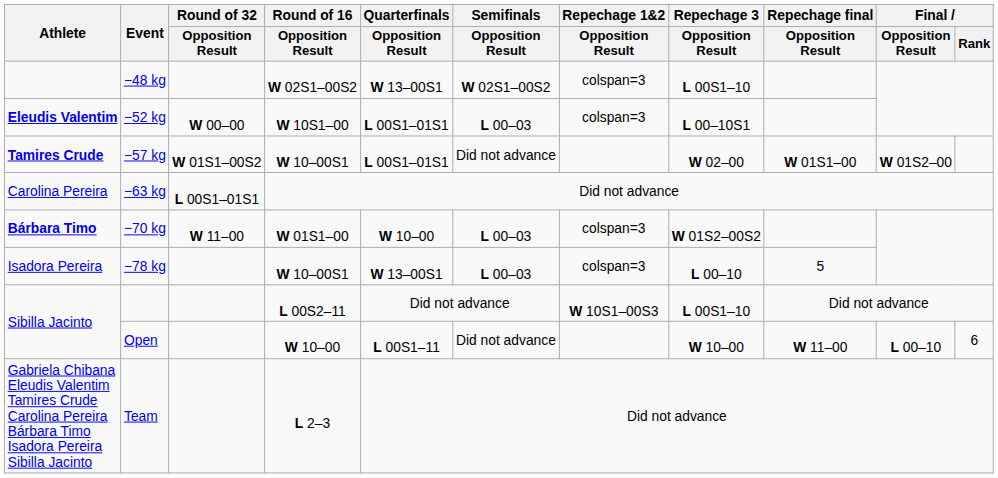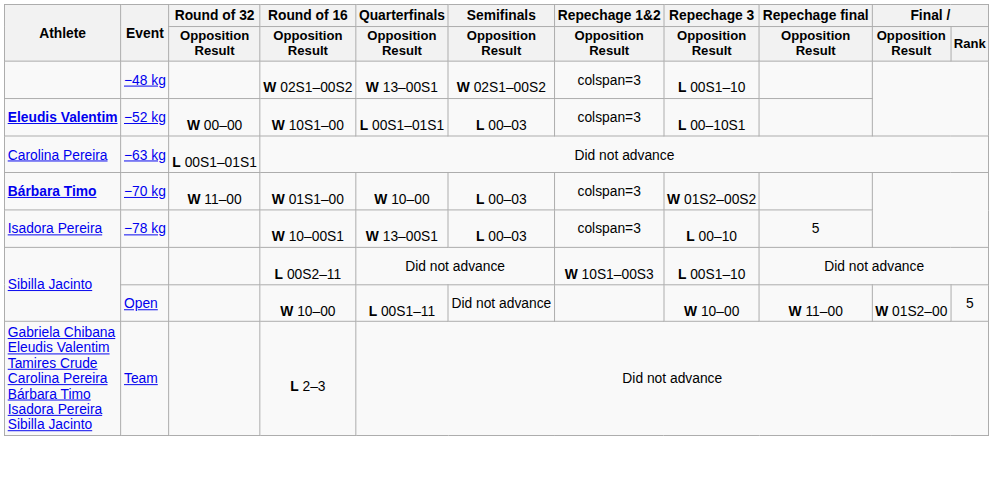- row: (145, 155)
(916, 348) L 00–10 -> (911, 311) W 01S2–00
(974, 341) 6 -> (970, 304) 5
